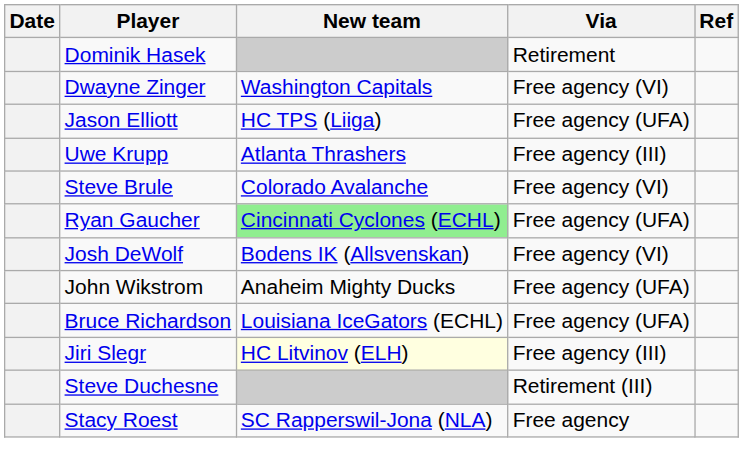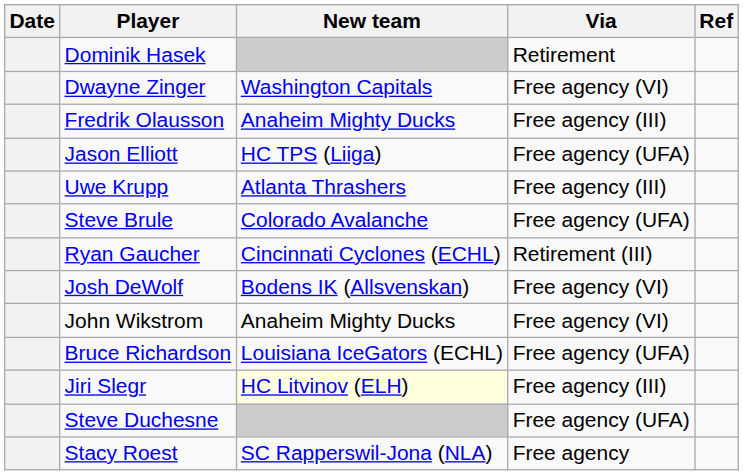+ row: (144, 120)
(591, 187) Free agency (VI) -> (601, 220) Free agency (UFA)
(371, 220) lightgreen background -> (371, 253) no background
(601, 220) Free agency (UFA) -> (583, 253) Retirement (III)
(601, 287) Free agency (UFA) -> (591, 320) Free agency (VI)
(583, 386) Retirement (III) -> (601, 420) Free agency (UFA)
